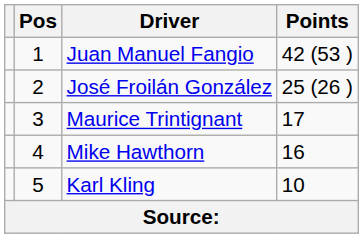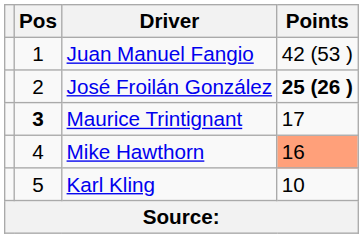(317, 87) normal -> (317, 87) bold
(38, 119) normal -> (38, 119) bold
(293, 152) no background -> (293, 152) lightsalmon background
